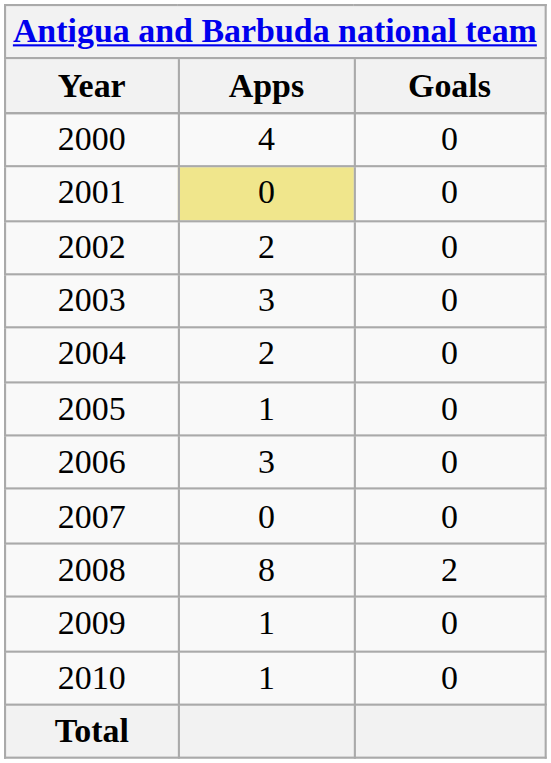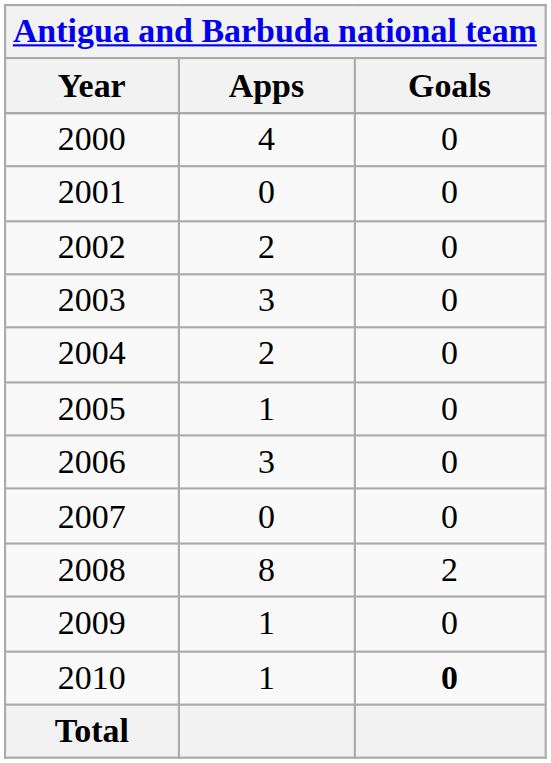(266, 192) khaki background -> (266, 192) no background
(449, 676) normal -> (449, 676) bold
